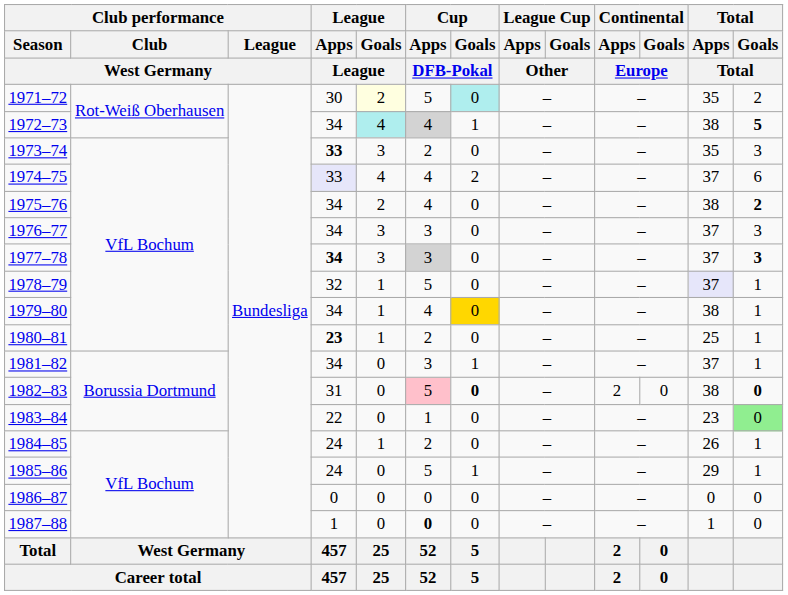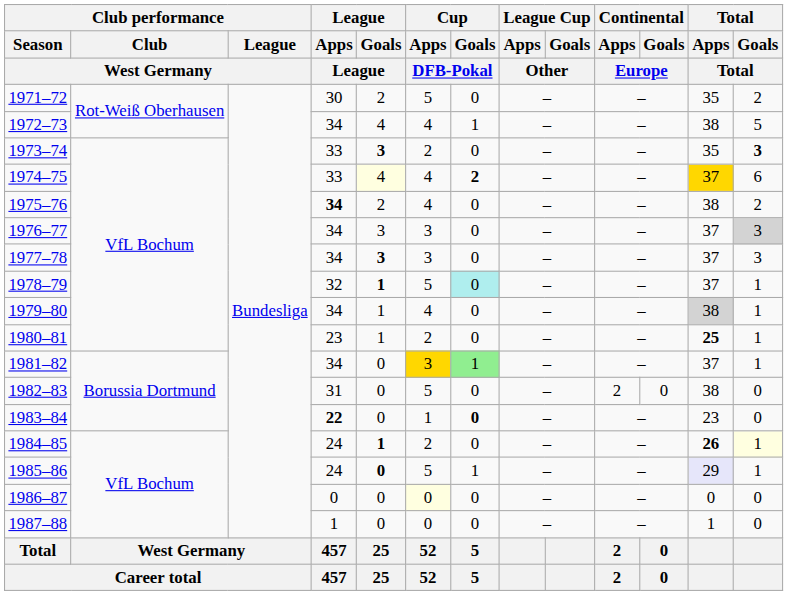(381, 97) lightyellow background -> (381, 97) no background
(475, 97) paleturquoise background -> (475, 97) no background
(381, 124) paleturquoise background -> (381, 124) no background
(428, 124) lightgrey background -> (428, 124) no background
(758, 124) bold -> (758, 124) normal
(334, 151) bold -> (334, 151) normal
(381, 151) normal -> (381, 151) bold
(758, 151) normal -> (758, 151) bold
(334, 177) lavender background -> (334, 177) no background
(381, 177) no background -> (381, 177) lightyellow background
(475, 177) normal -> (475, 177) bold
(711, 177) no background -> (711, 177) gold background
(334, 204) normal -> (334, 204) bold
(758, 204) bold -> (758, 204) normal
(758, 230) no background -> (758, 230) lightgrey background
(334, 257) bold -> (334, 257) normal
(381, 257) normal -> (381, 257) bold
(428, 257) lightgrey background -> (428, 257) no background
(758, 257) bold -> (758, 257) normal
(381, 284) normal -> (381, 284) bold
(475, 284) no background -> (475, 284) paleturquoise background
(711, 284) lavender background -> (711, 284) no background
(475, 310) gold background -> (475, 310) no background
(711, 310) no background -> (711, 310) lightgrey background
(334, 337) bold -> (334, 337) normal
(711, 337) normal -> (711, 337) bold
(428, 364) no background -> (428, 364) gold background
(475, 364) no background -> (475, 364) lightgreen background
(428, 390) pink background -> (428, 390) no background
(475, 390) bold -> (475, 390) normal
(758, 390) bold -> (758, 390) normal
(334, 417) normal -> (334, 417) bold
(475, 417) normal -> (475, 417) bold
(758, 417) lightgreen background -> (758, 417) no background
(381, 444) normal -> (381, 444) bold
(711, 444) normal -> (711, 444) bold
(758, 444) no background -> (758, 444) lightyellow background
(381, 470) normal -> (381, 470) bold
(711, 470) no background -> (711, 470) lavender background
(428, 497) no background -> (428, 497) lightyellow background
(428, 524) bold -> (428, 524) normal
